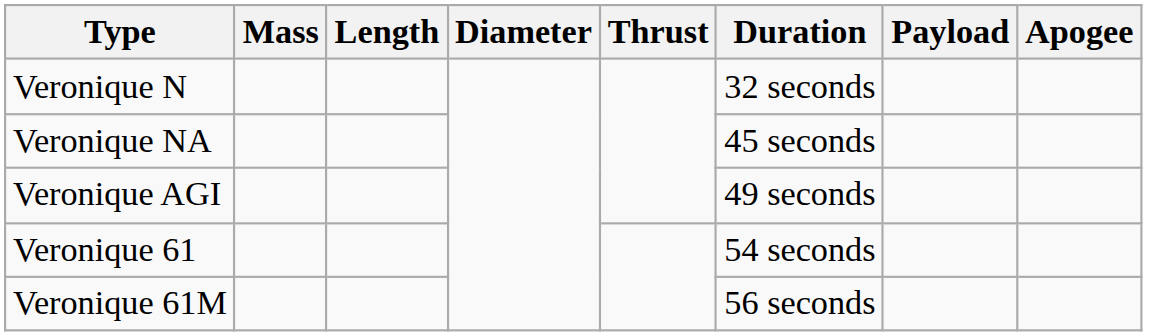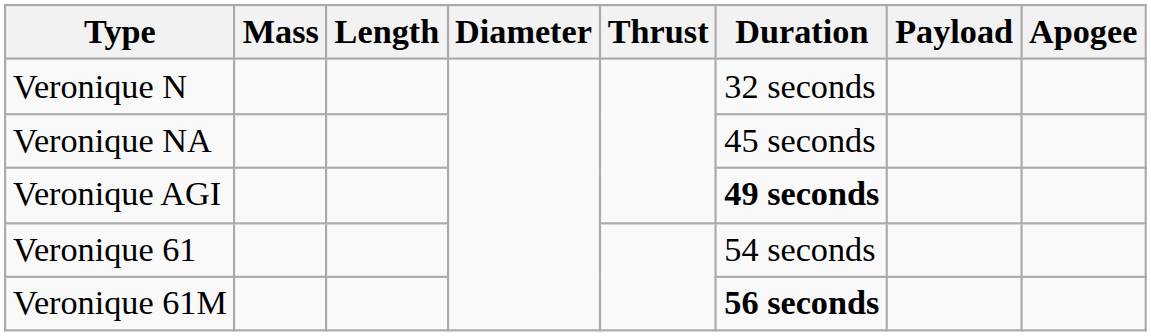(800, 194) normal -> (802, 194) bold
(800, 303) normal -> (802, 303) bold
